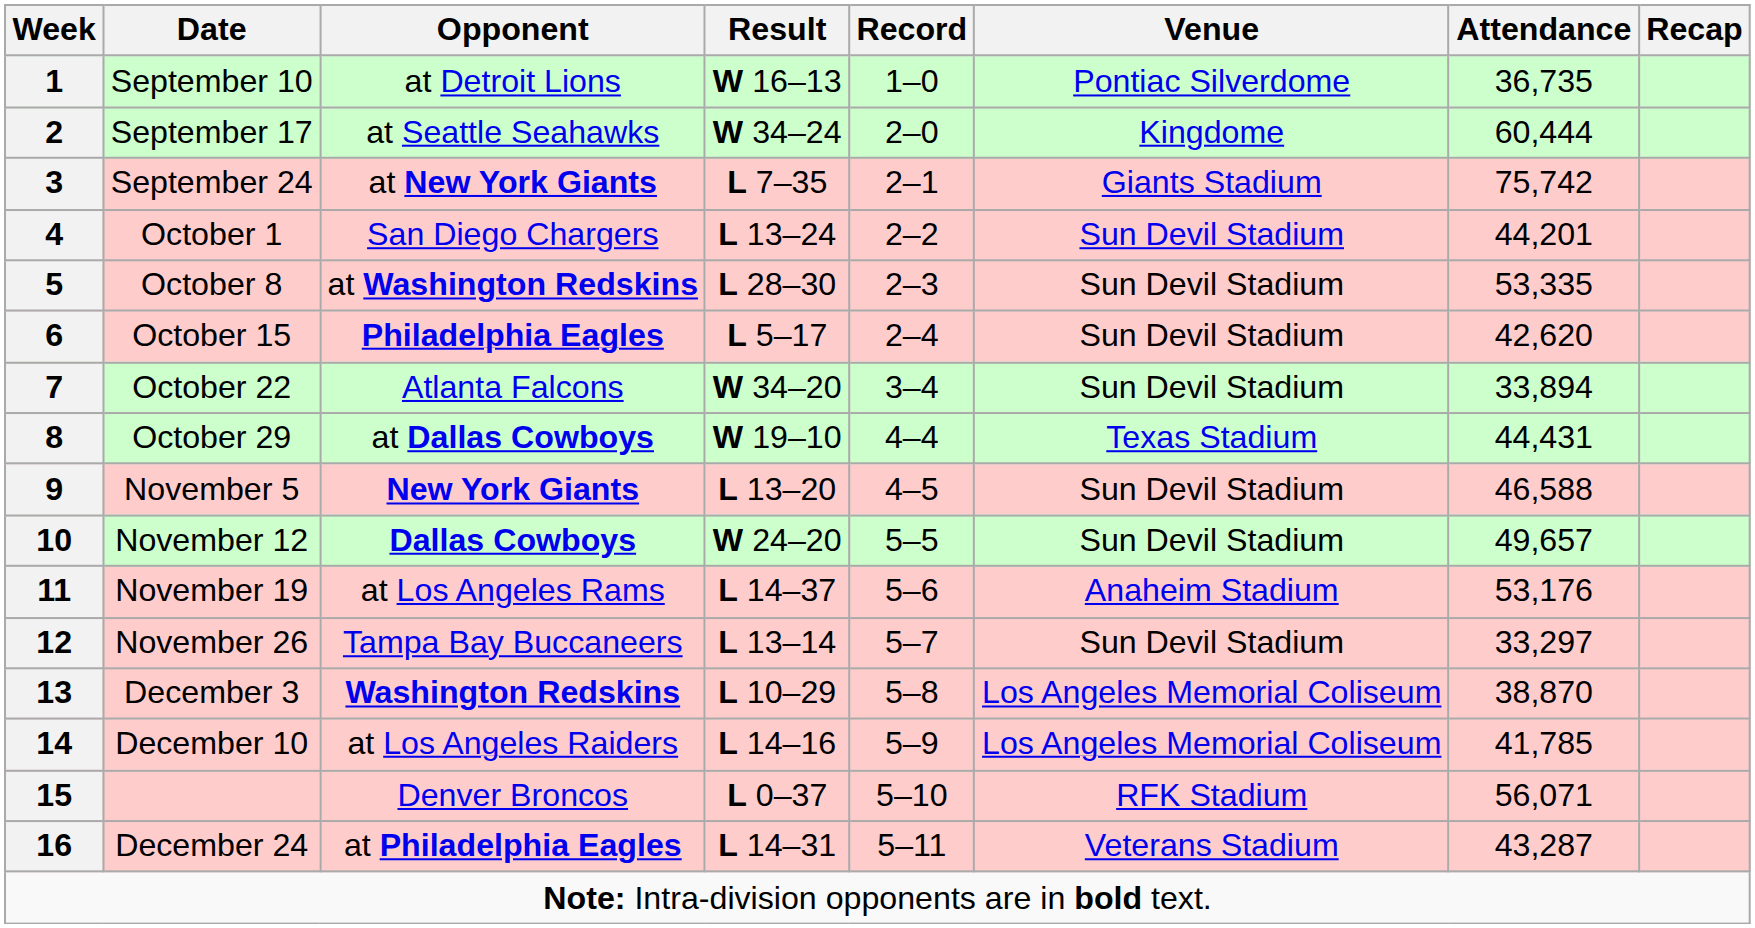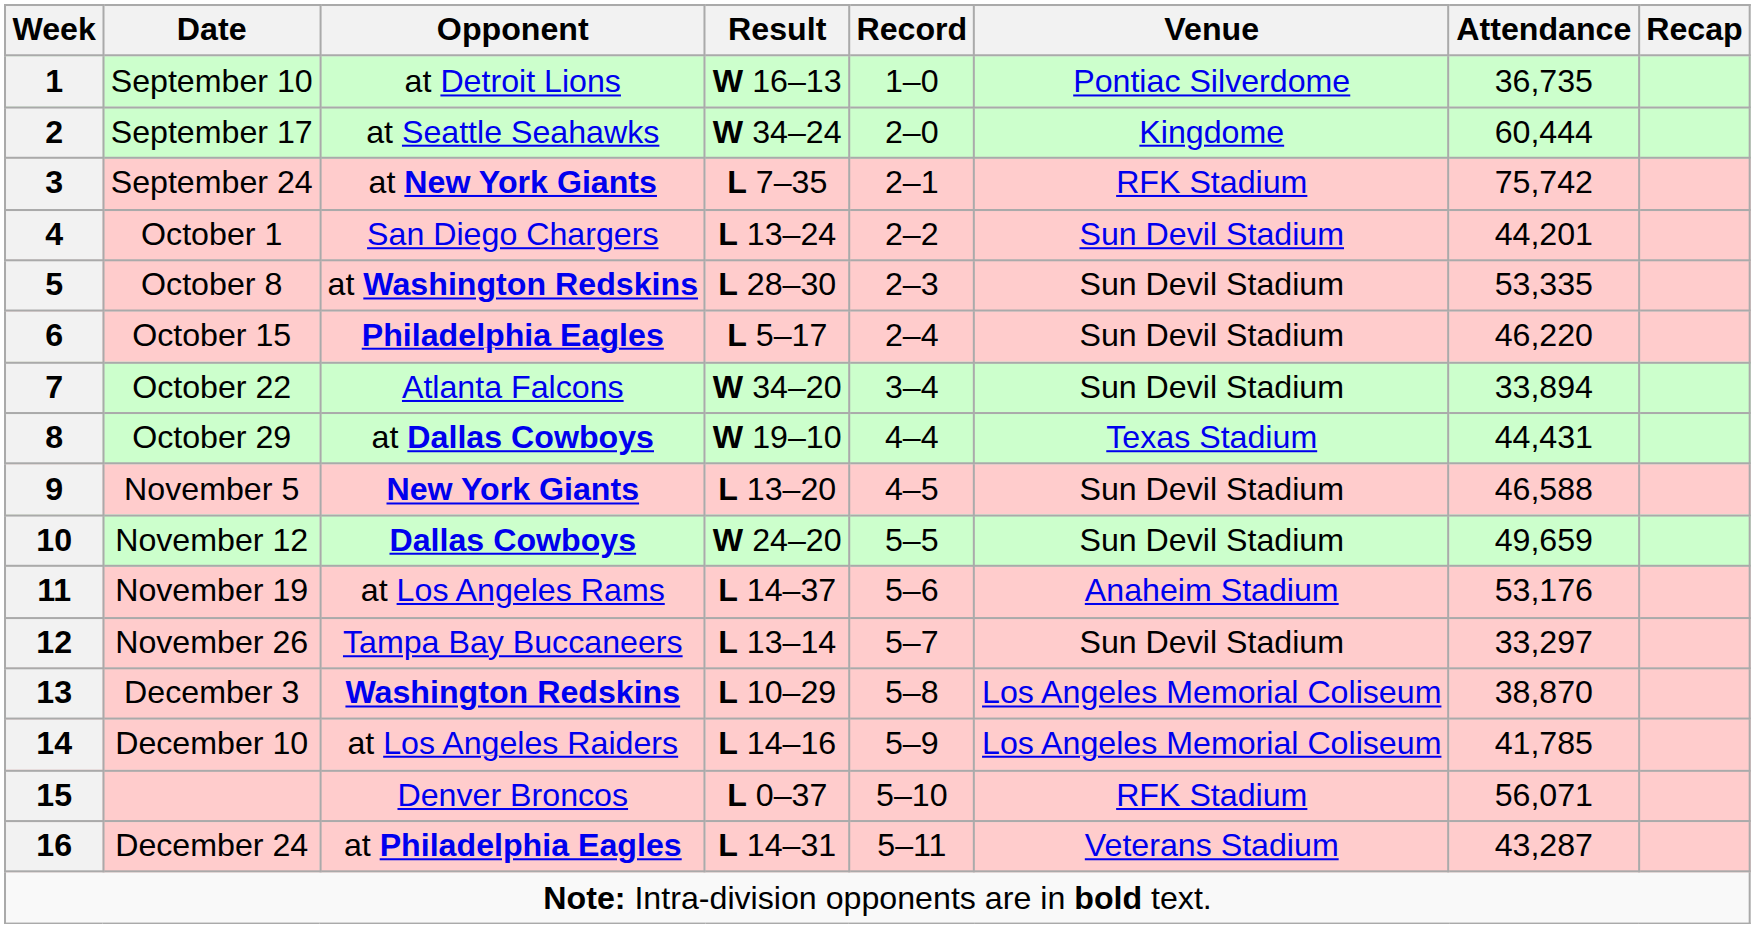(1212, 183) Giants Stadium -> (1212, 183) RFK Stadium
(1544, 336) 42,620 -> (1544, 336) 46,220
(1544, 540) 49,657 -> (1544, 540) 49,659
